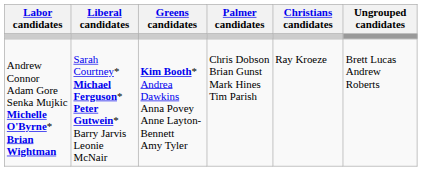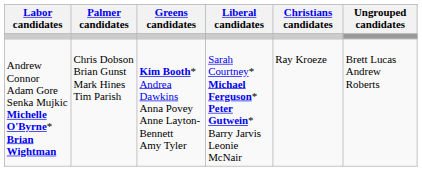columns swapped: (104, 19) <-> (240, 19)
